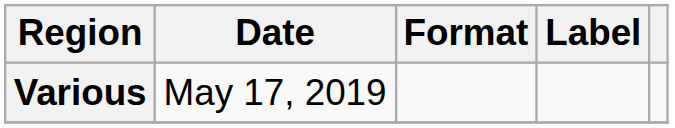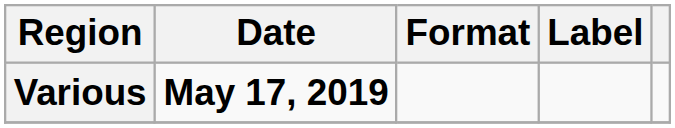(275, 92) normal -> (276, 92) bold
